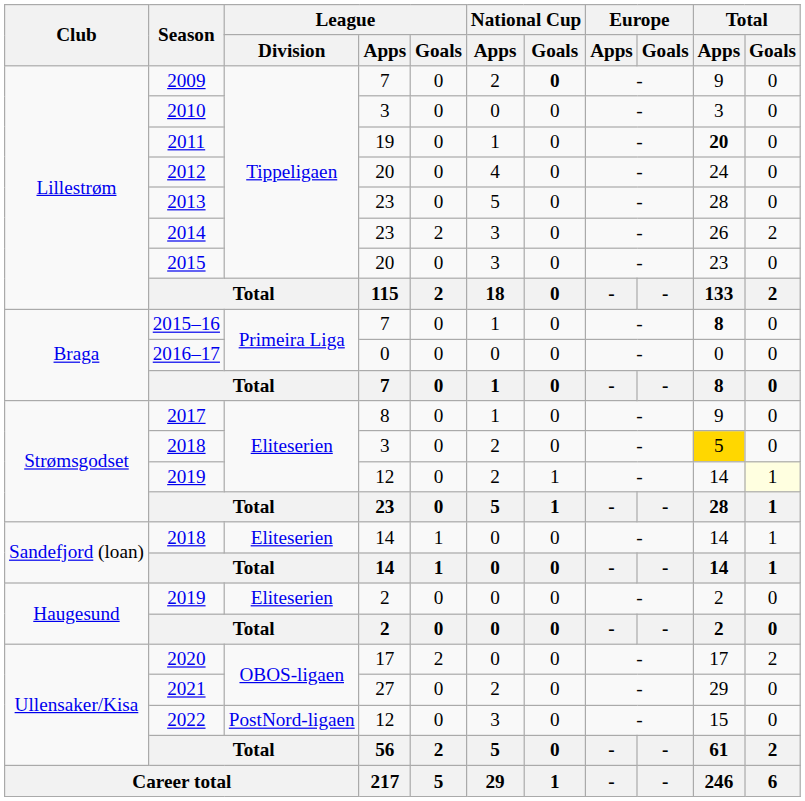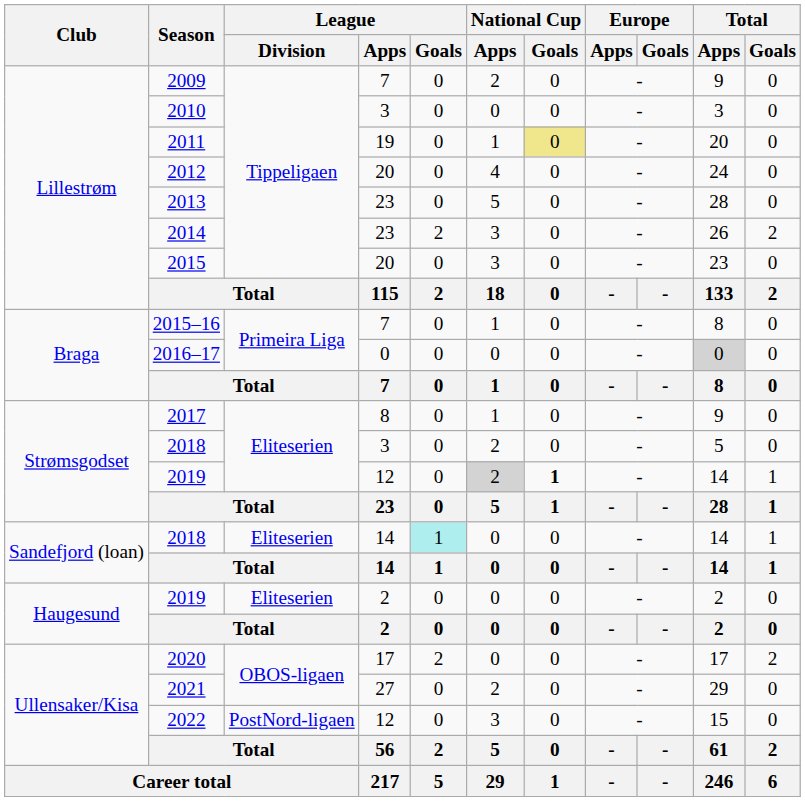(555, 80) bold -> (555, 80) normal
(555, 141) no background -> (555, 141) khaki background
(719, 141) bold -> (719, 141) normal
(719, 324) bold -> (719, 324) normal
(719, 354) no background -> (719, 354) lightgrey background
(719, 446) gold background -> (719, 446) no background
(495, 476) no background -> (495, 476) lightgrey background
(555, 476) normal -> (555, 476) bold
(773, 476) lightyellow background -> (773, 476) no background
(439, 537) no background -> (439, 537) paleturquoise background
